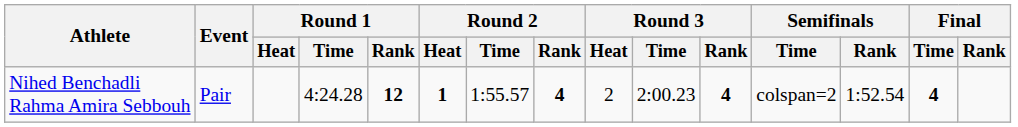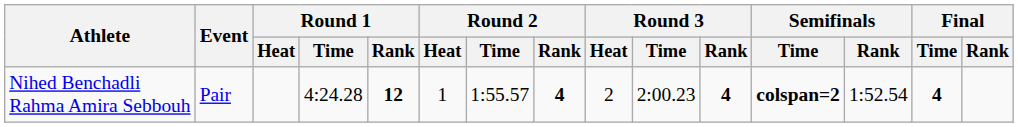(442, 94) bold -> (442, 94) normal
(796, 94) normal -> (798, 94) bold
